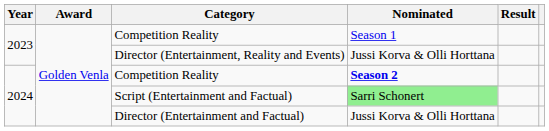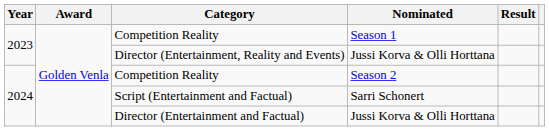(374, 75) bold -> (373, 75) normal
(387, 95) lightgreen background -> (387, 95) no background
